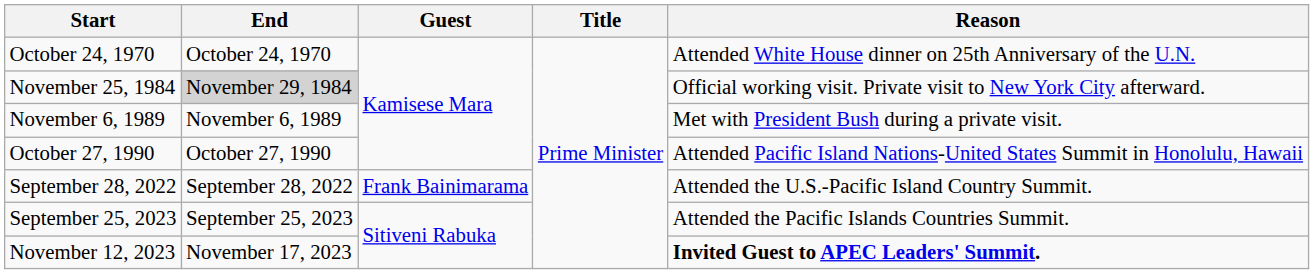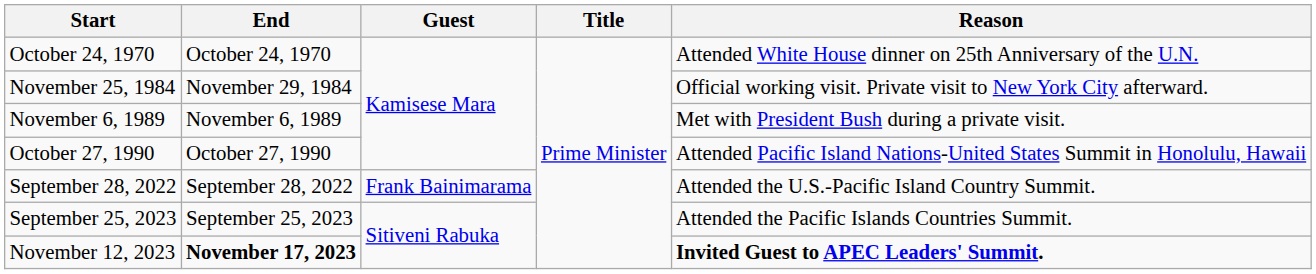(269, 86) lightgrey background -> (269, 86) no background
(269, 251) normal -> (271, 251) bold
